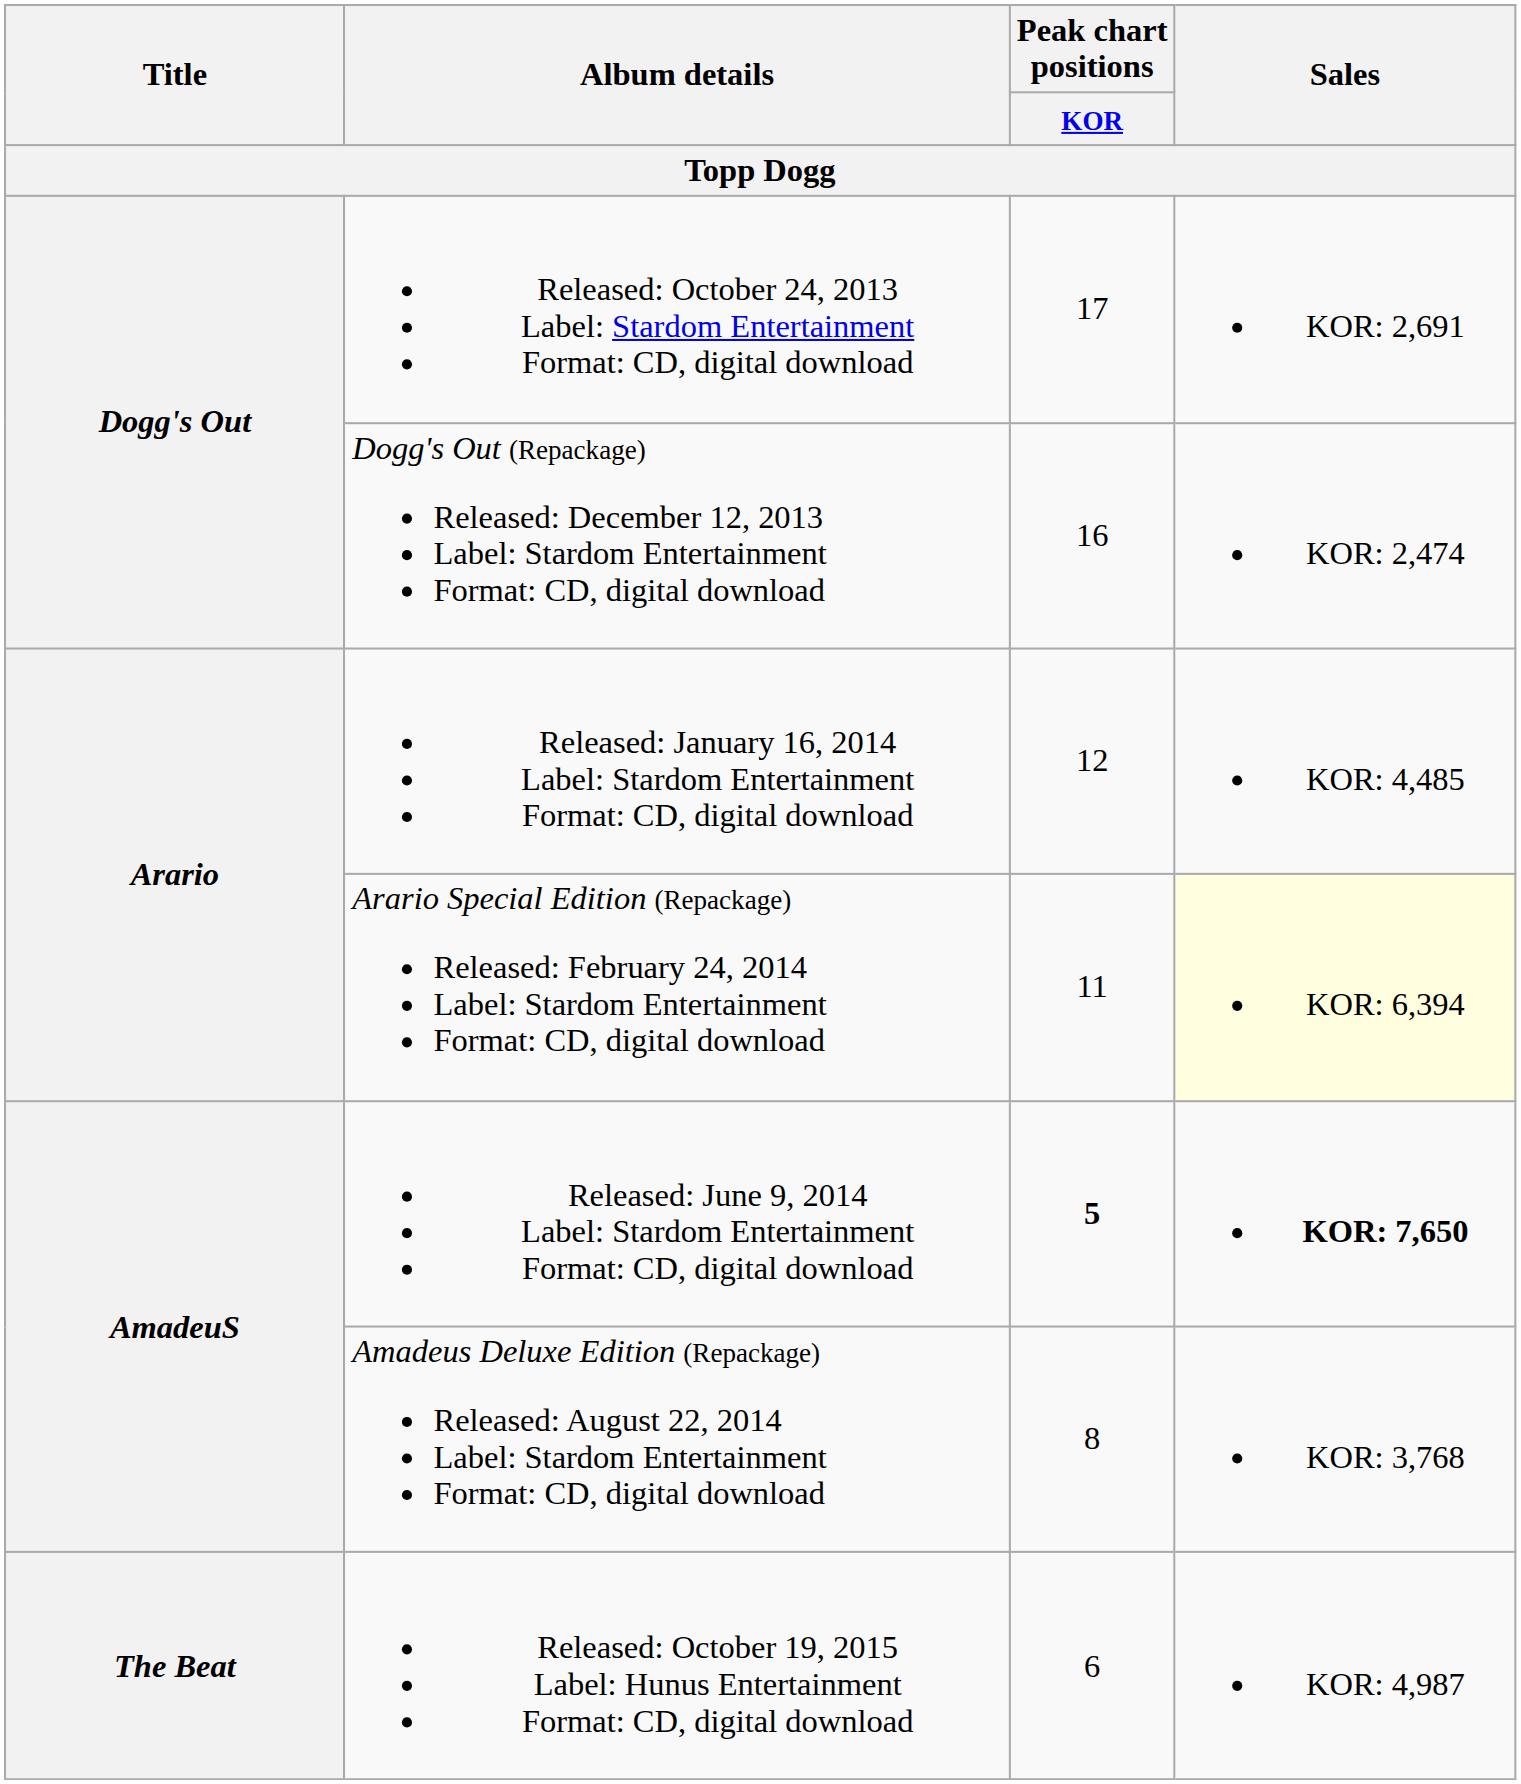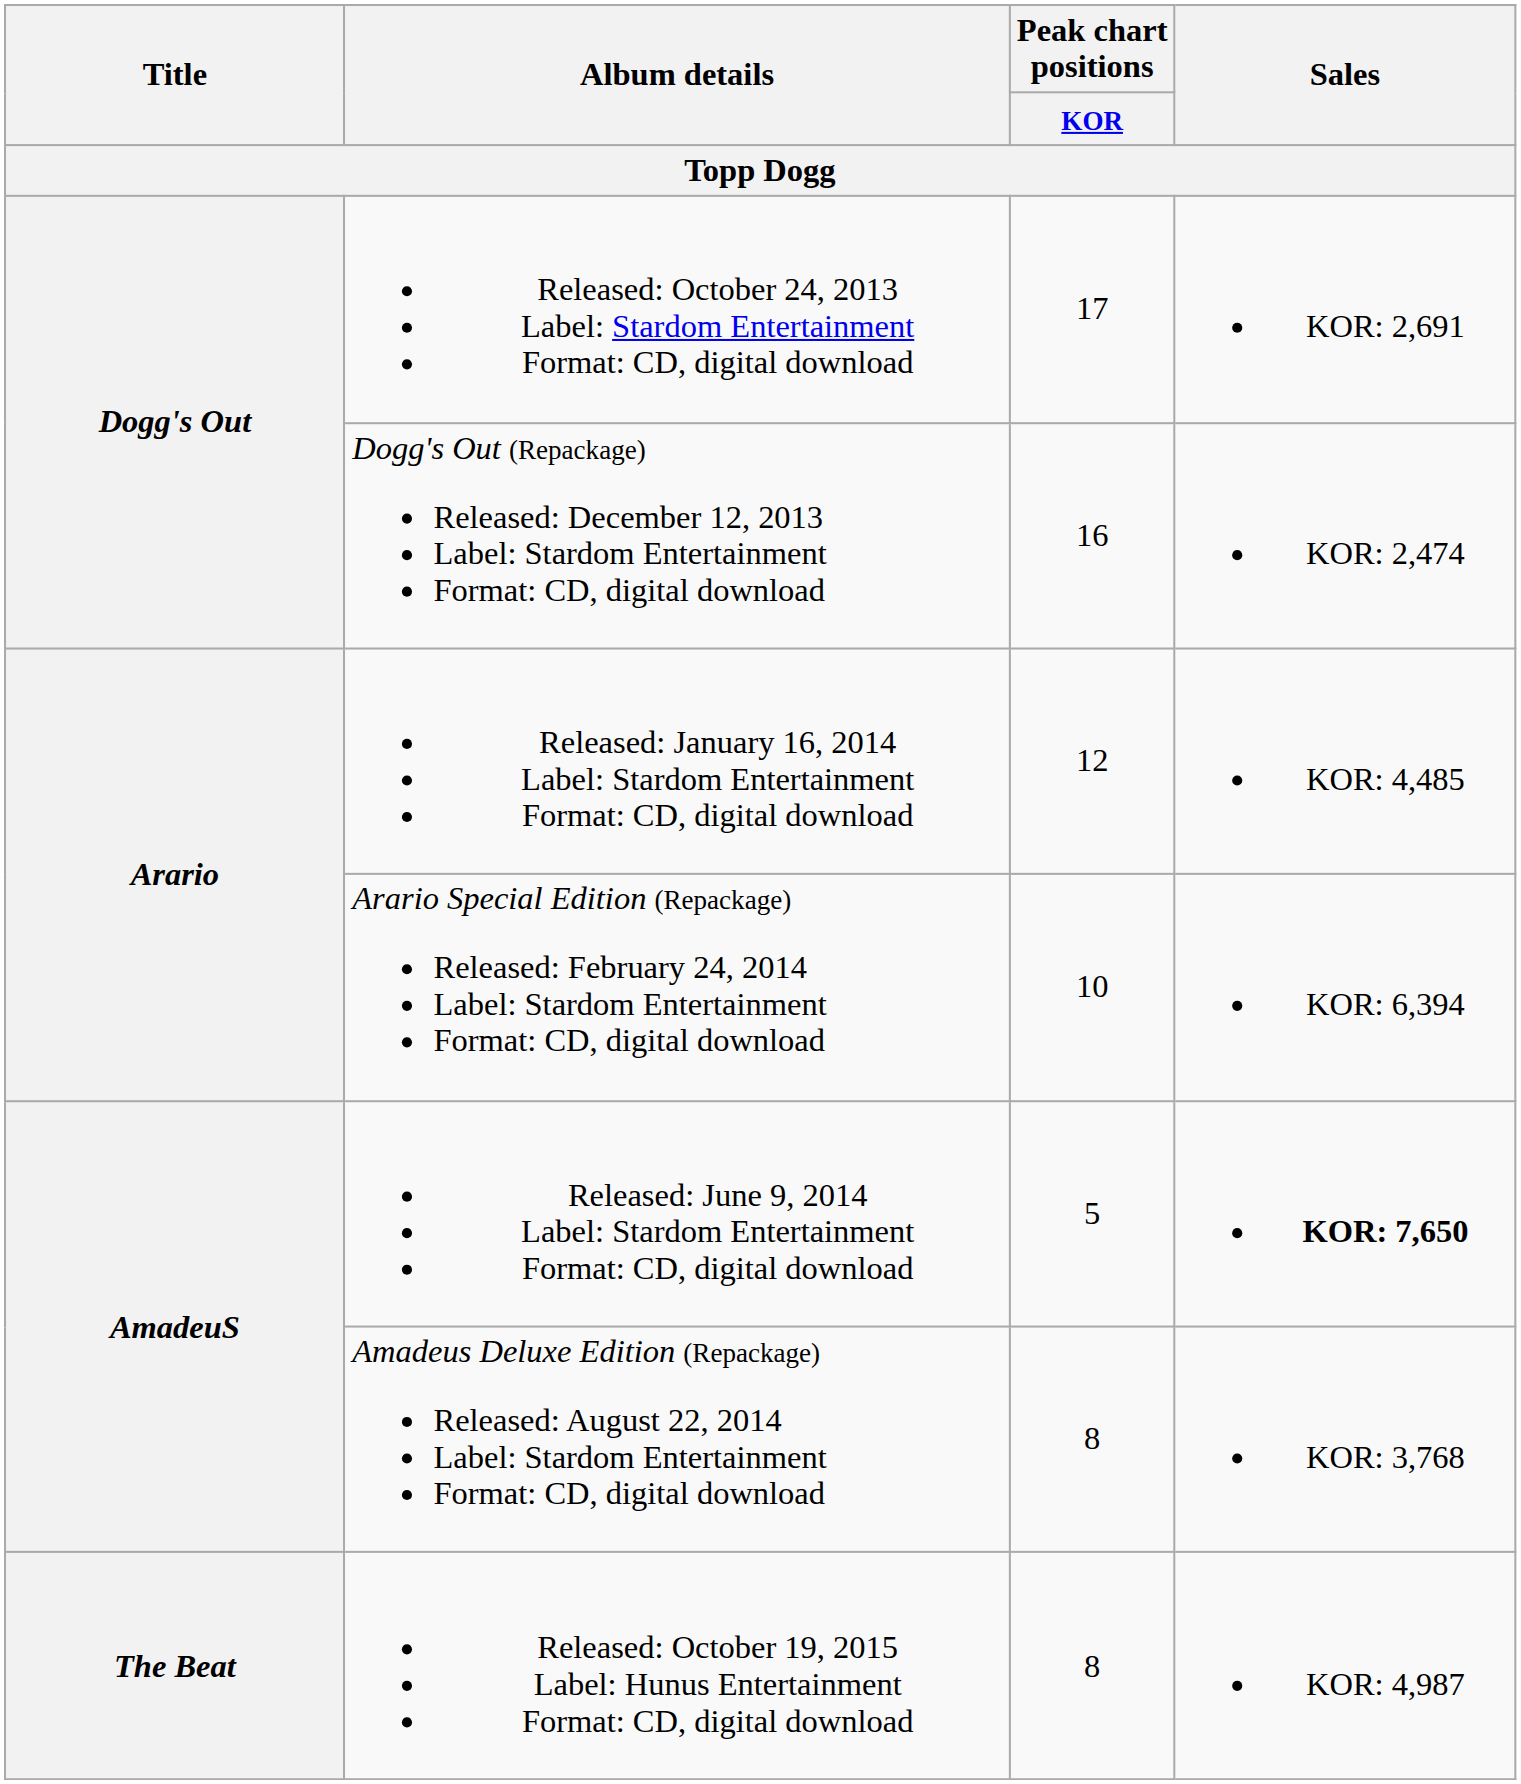(1092, 986) 11 -> (1092, 986) 10
(1345, 1006) lightyellow background -> (1345, 1006) no background
(1092, 1212) bold -> (1092, 1212) normal
(1092, 1665) 6 -> (1092, 1665) 8
